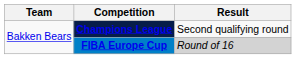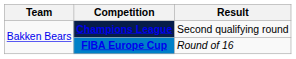(205, 45) lightgrey background -> (205, 45) no background
